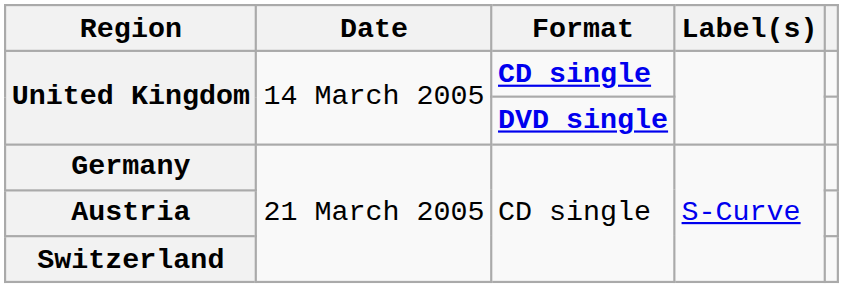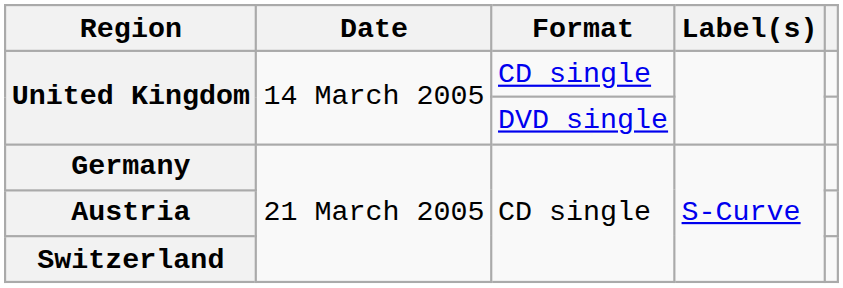(575, 74) bold -> (575, 74) normal
(583, 121) bold -> (583, 121) normal
